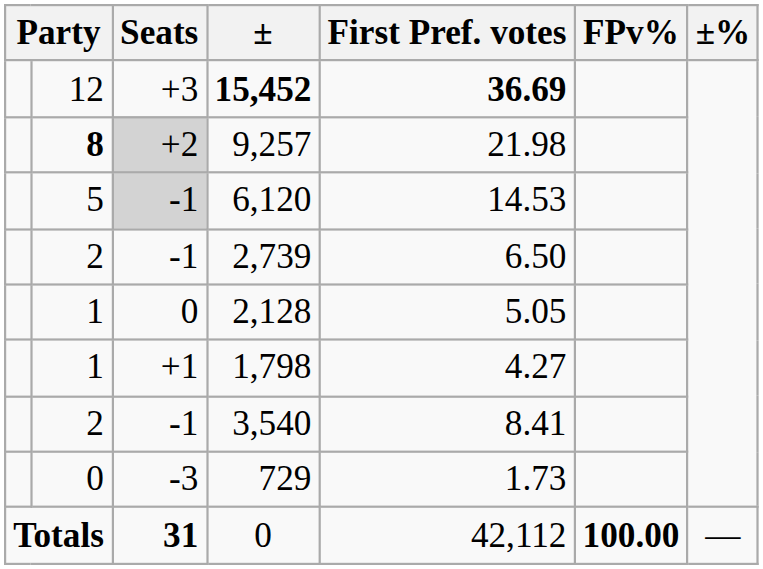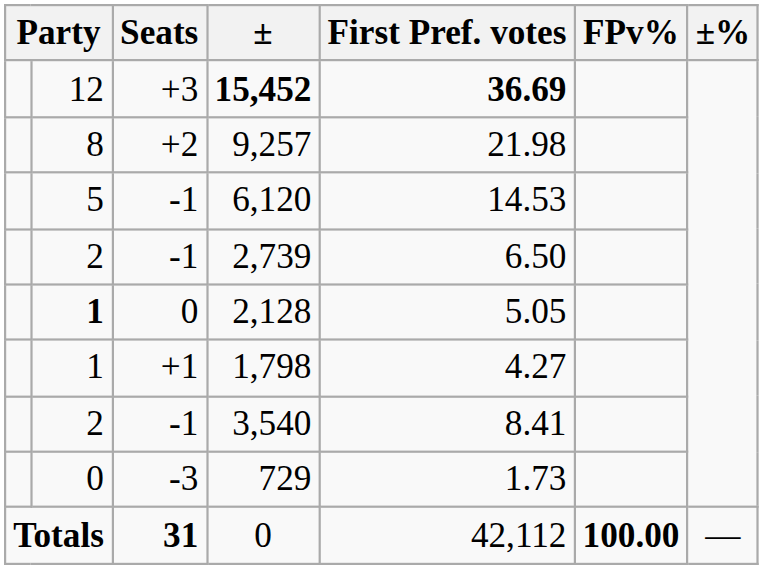(95, 144) bold -> (95, 144) normal
(180, 144) lightgrey background -> (180, 144) no background
(184, 199) lightgrey background -> (184, 199) no background
(95, 311) normal -> (95, 311) bold
